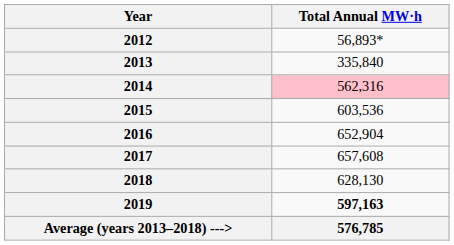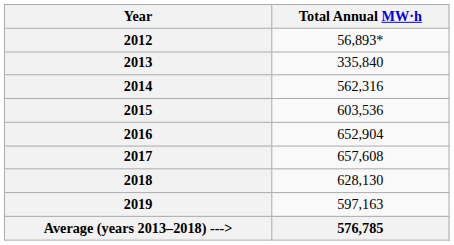(360, 87) pink background -> (360, 87) no background
(360, 204) bold -> (360, 204) normal
